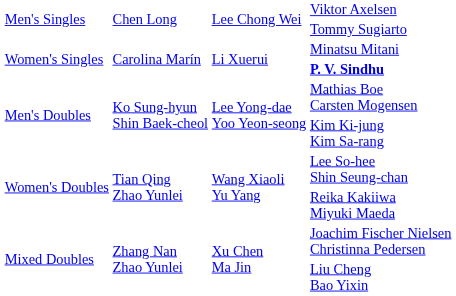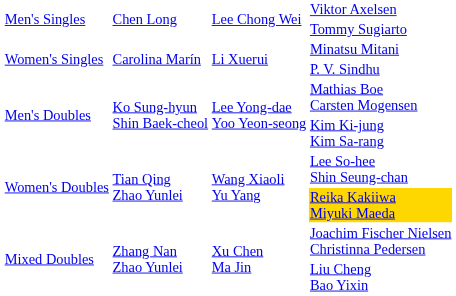(347, 69) bold -> (345, 69) normal
(353, 205) no background -> (353, 205) gold background
